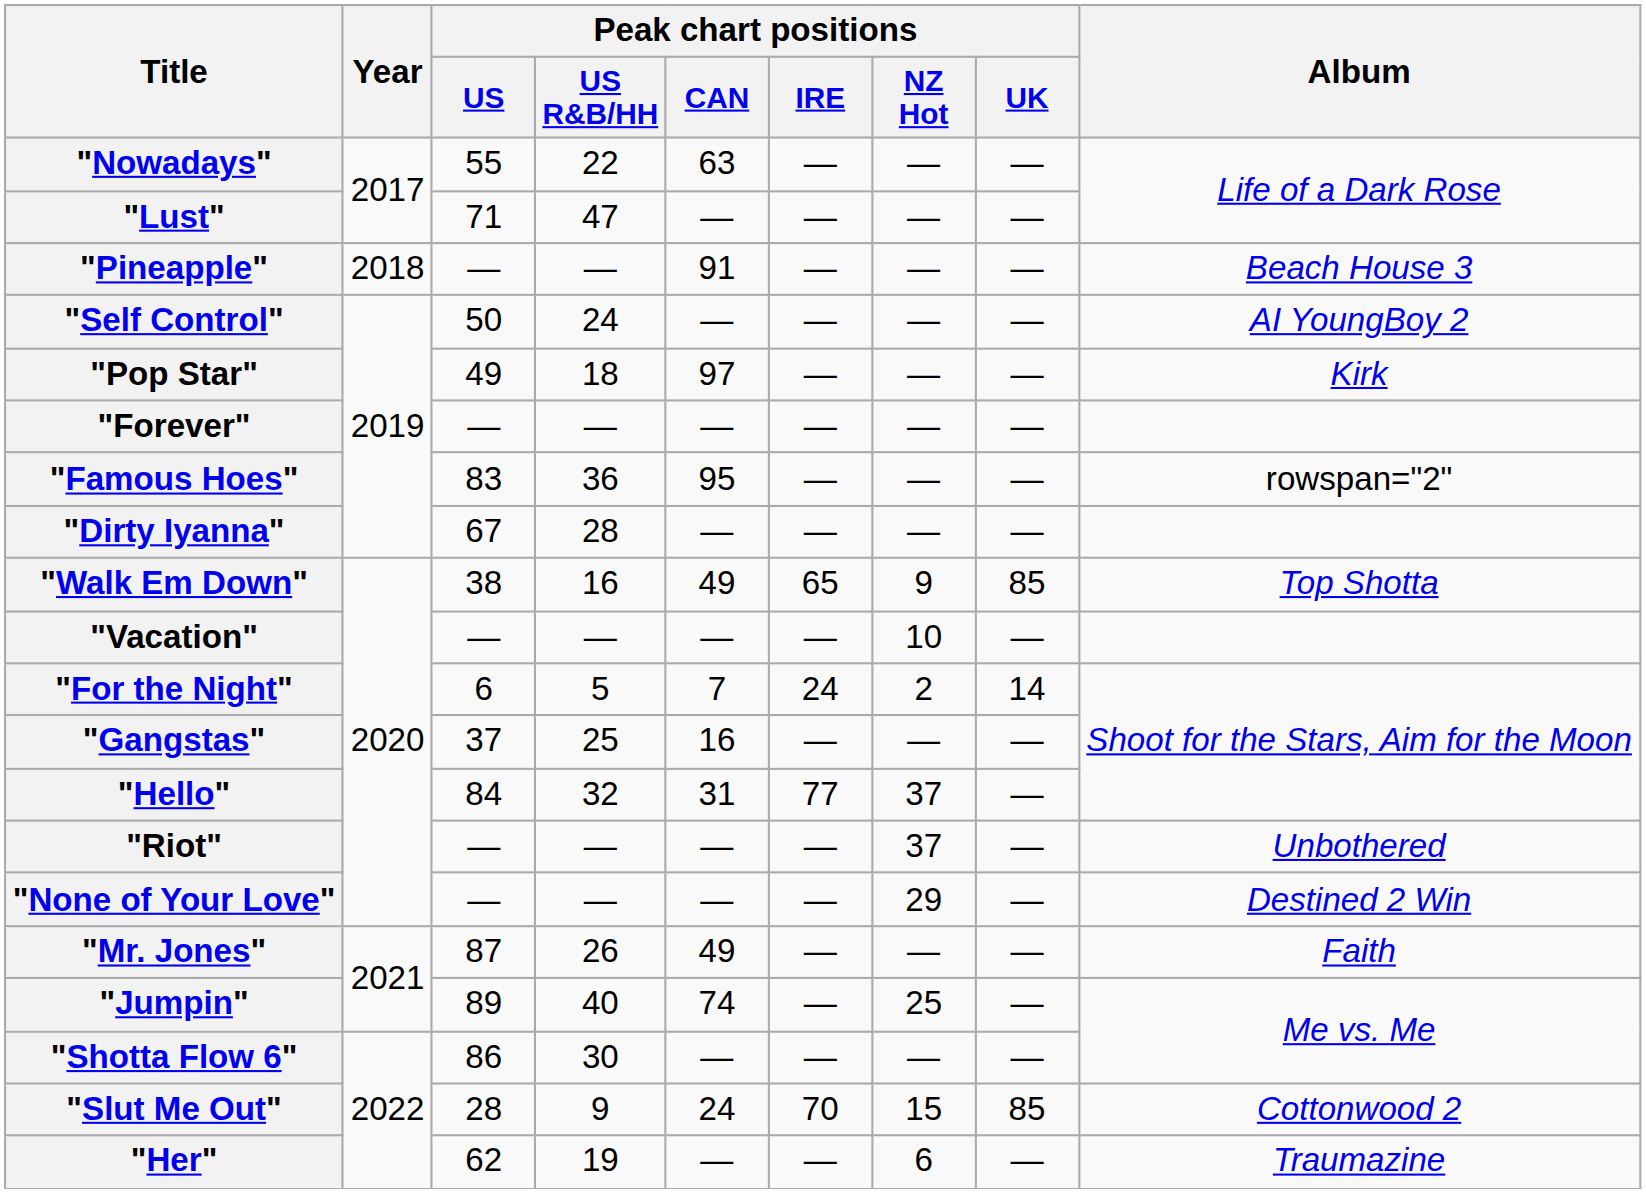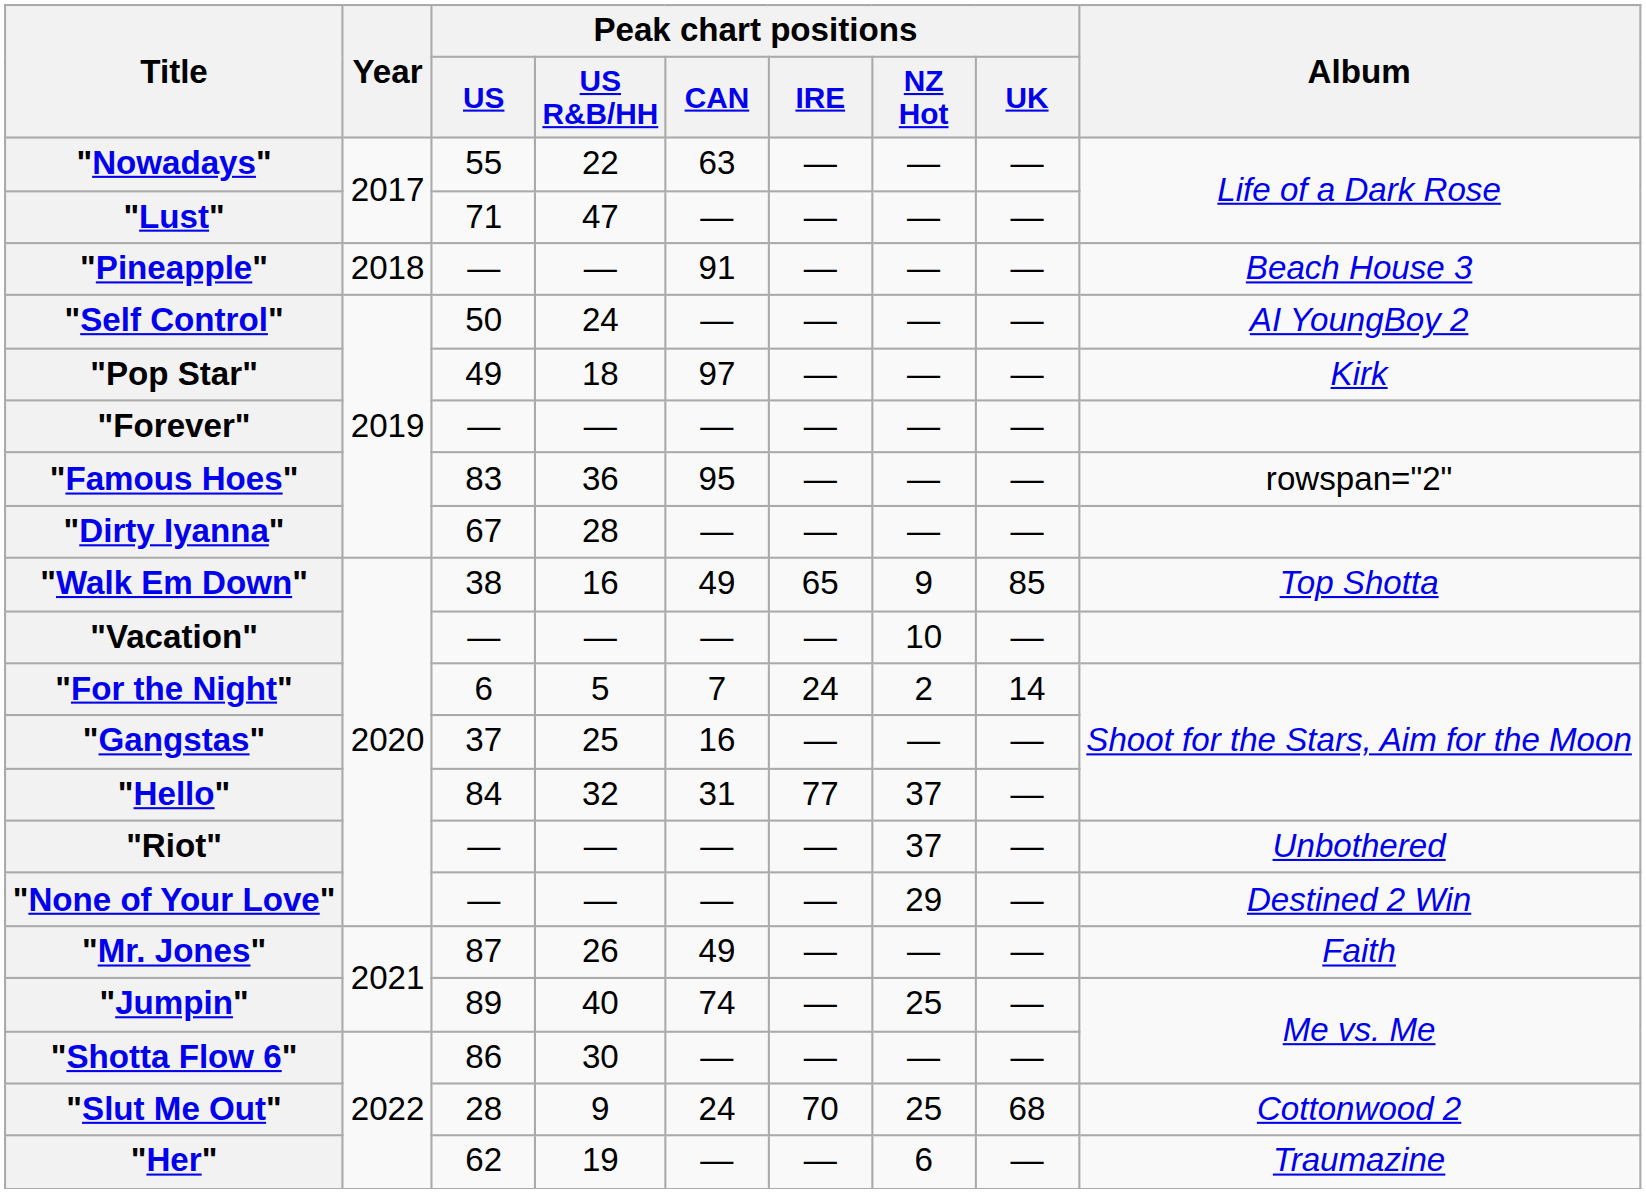(924, 1108) 15 -> (924, 1108) 25
(1027, 1108) 85 -> (1027, 1108) 68
